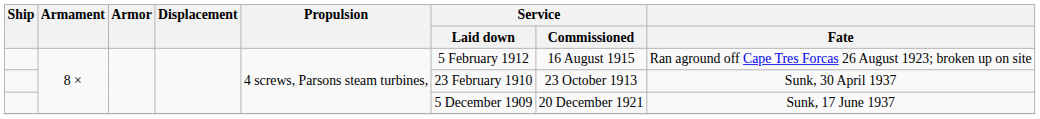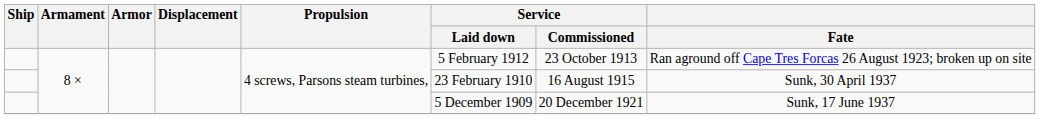(591, 59) 16 August 1915 -> (591, 59) 23 October 1913
(591, 80) 23 October 1913 -> (591, 80) 16 August 1915
